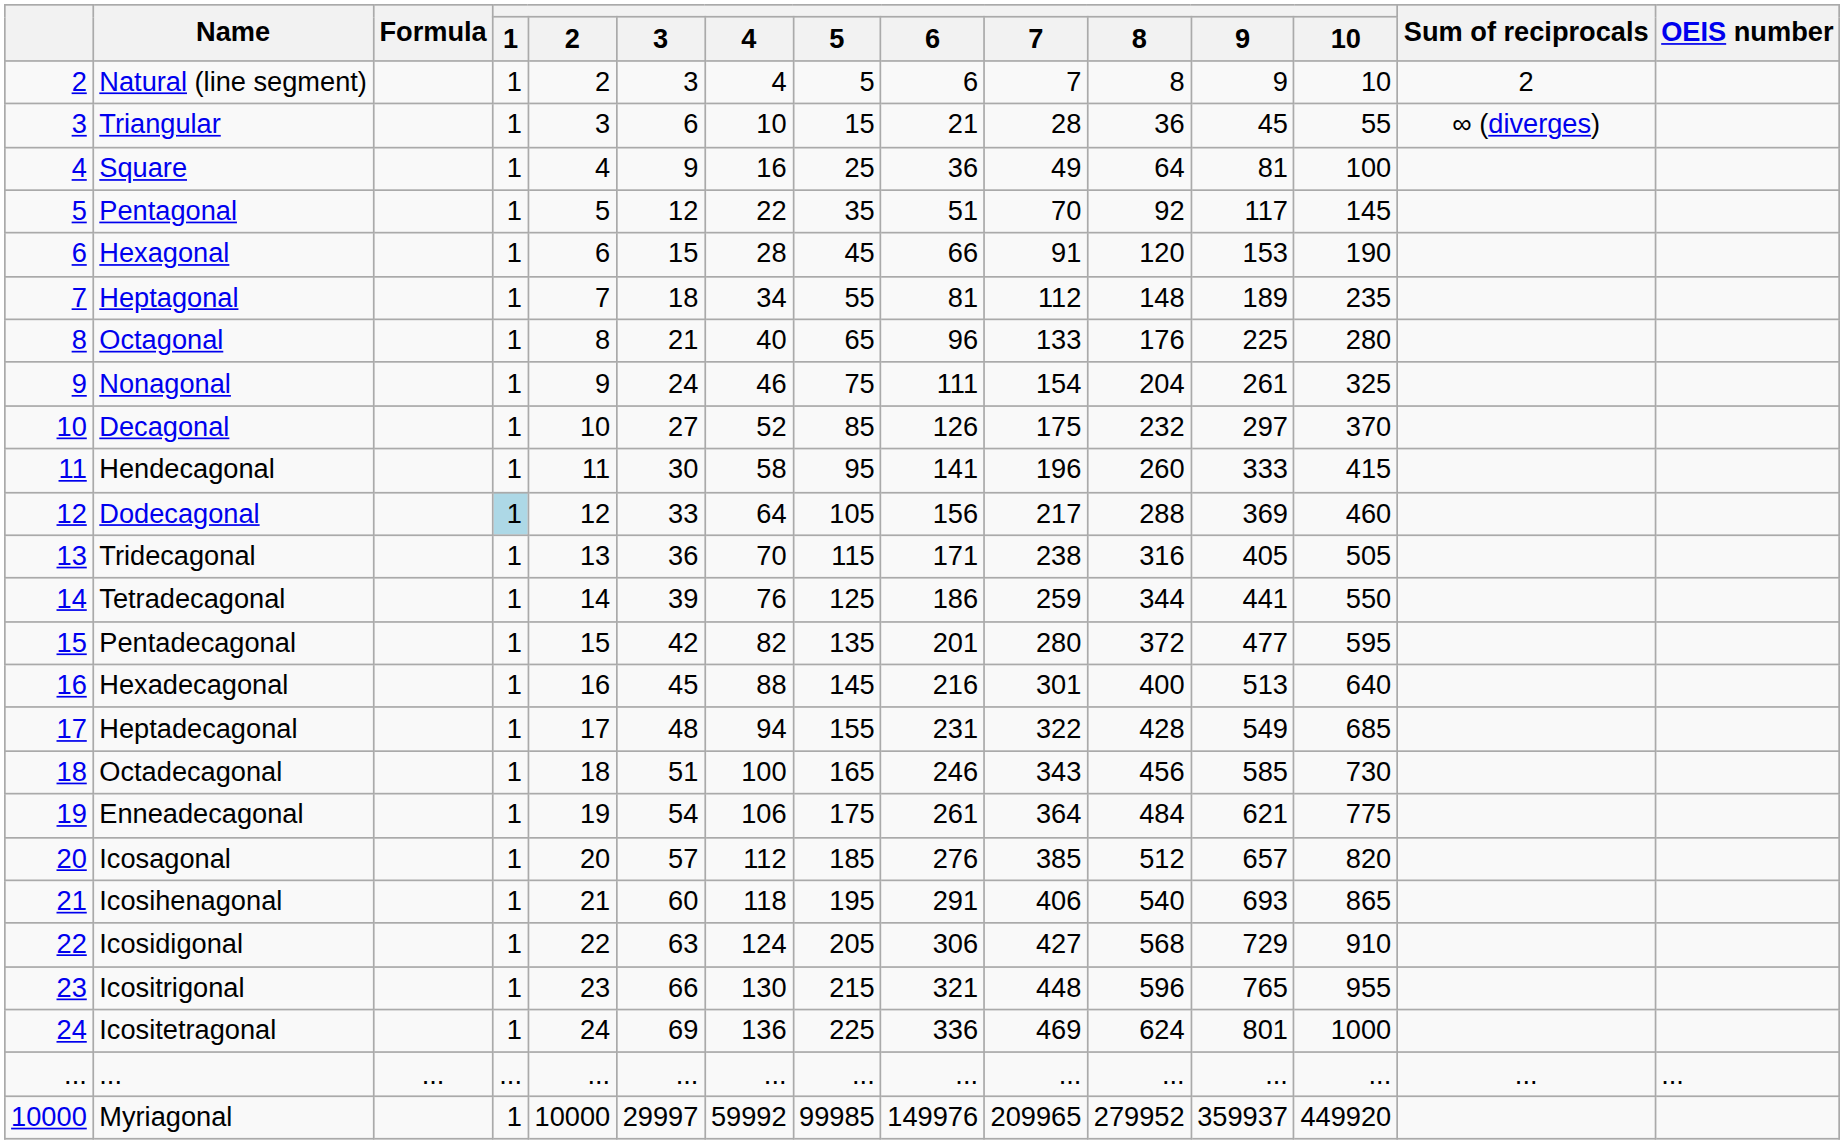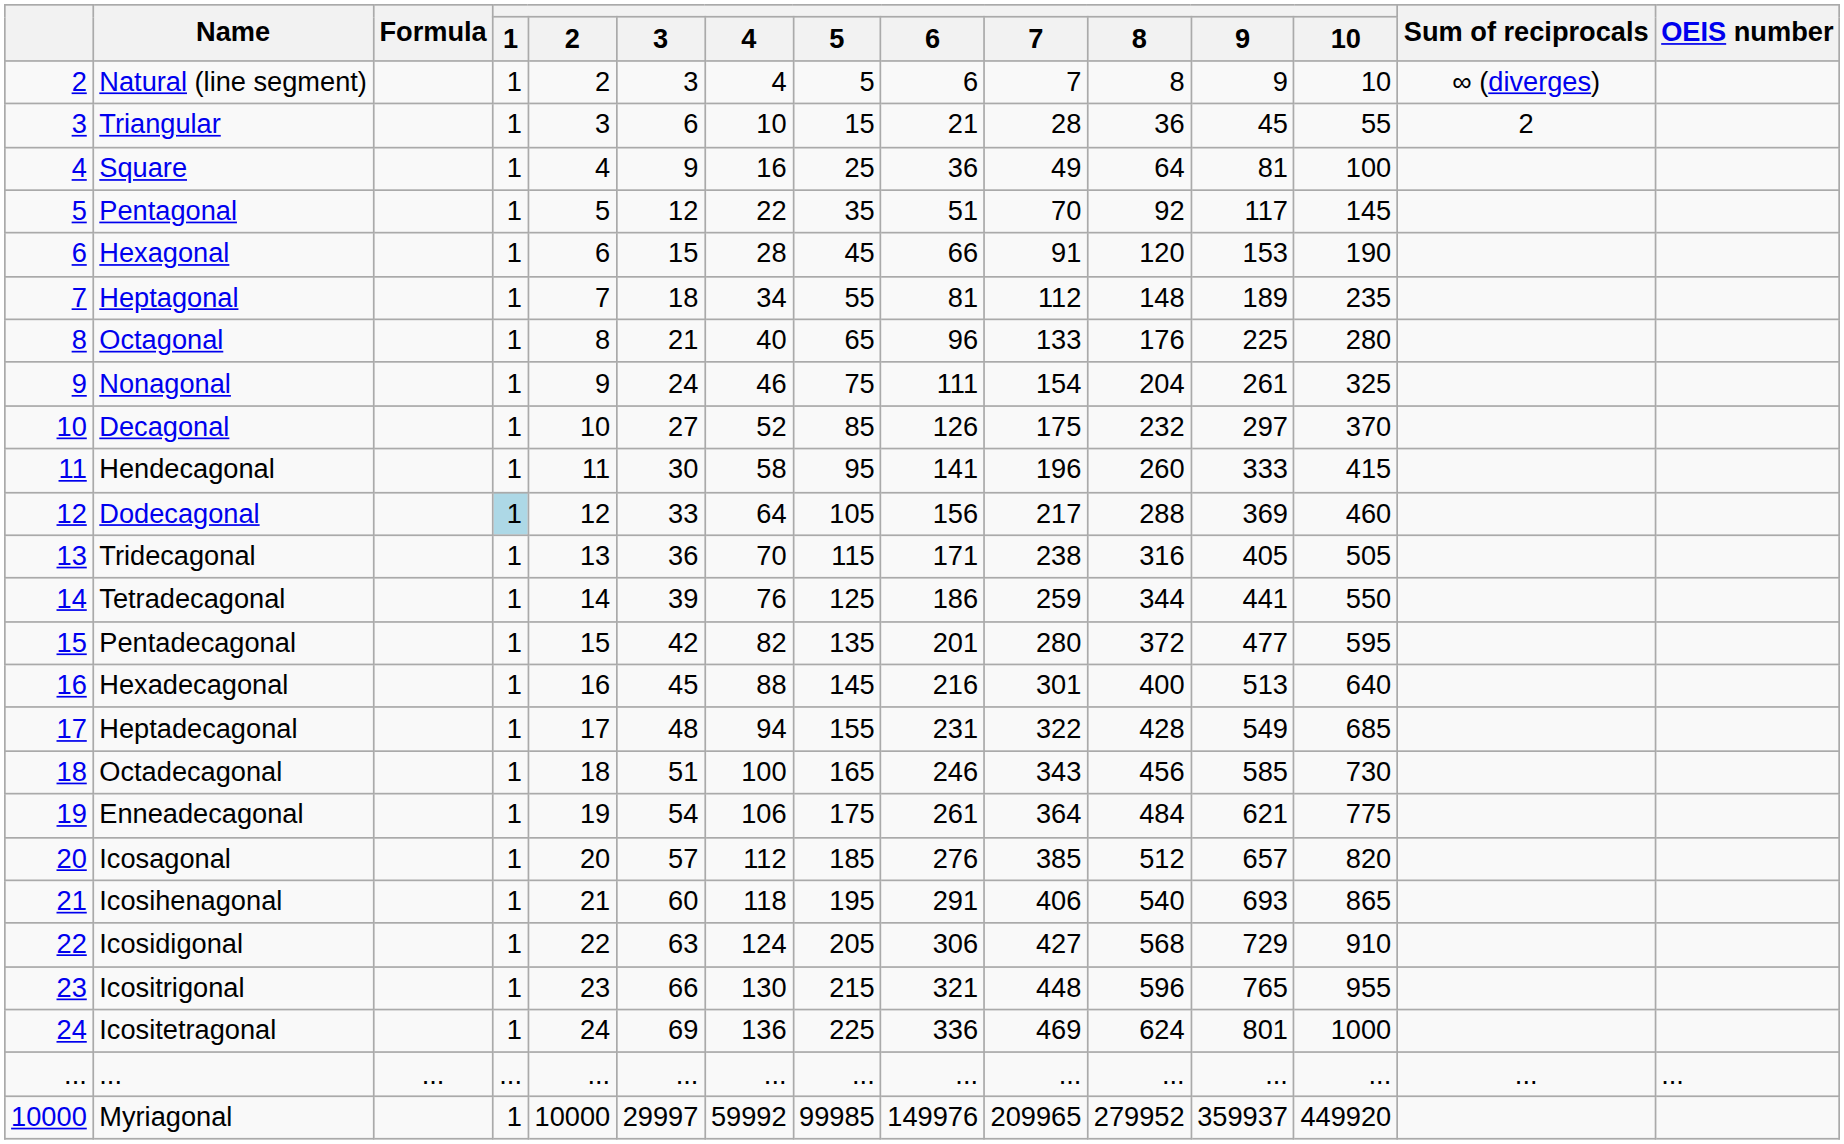(1526, 81) 2 -> (1526, 81) ∞ (diverges)
(1526, 124) ∞ (diverges) -> (1526, 124) 2
